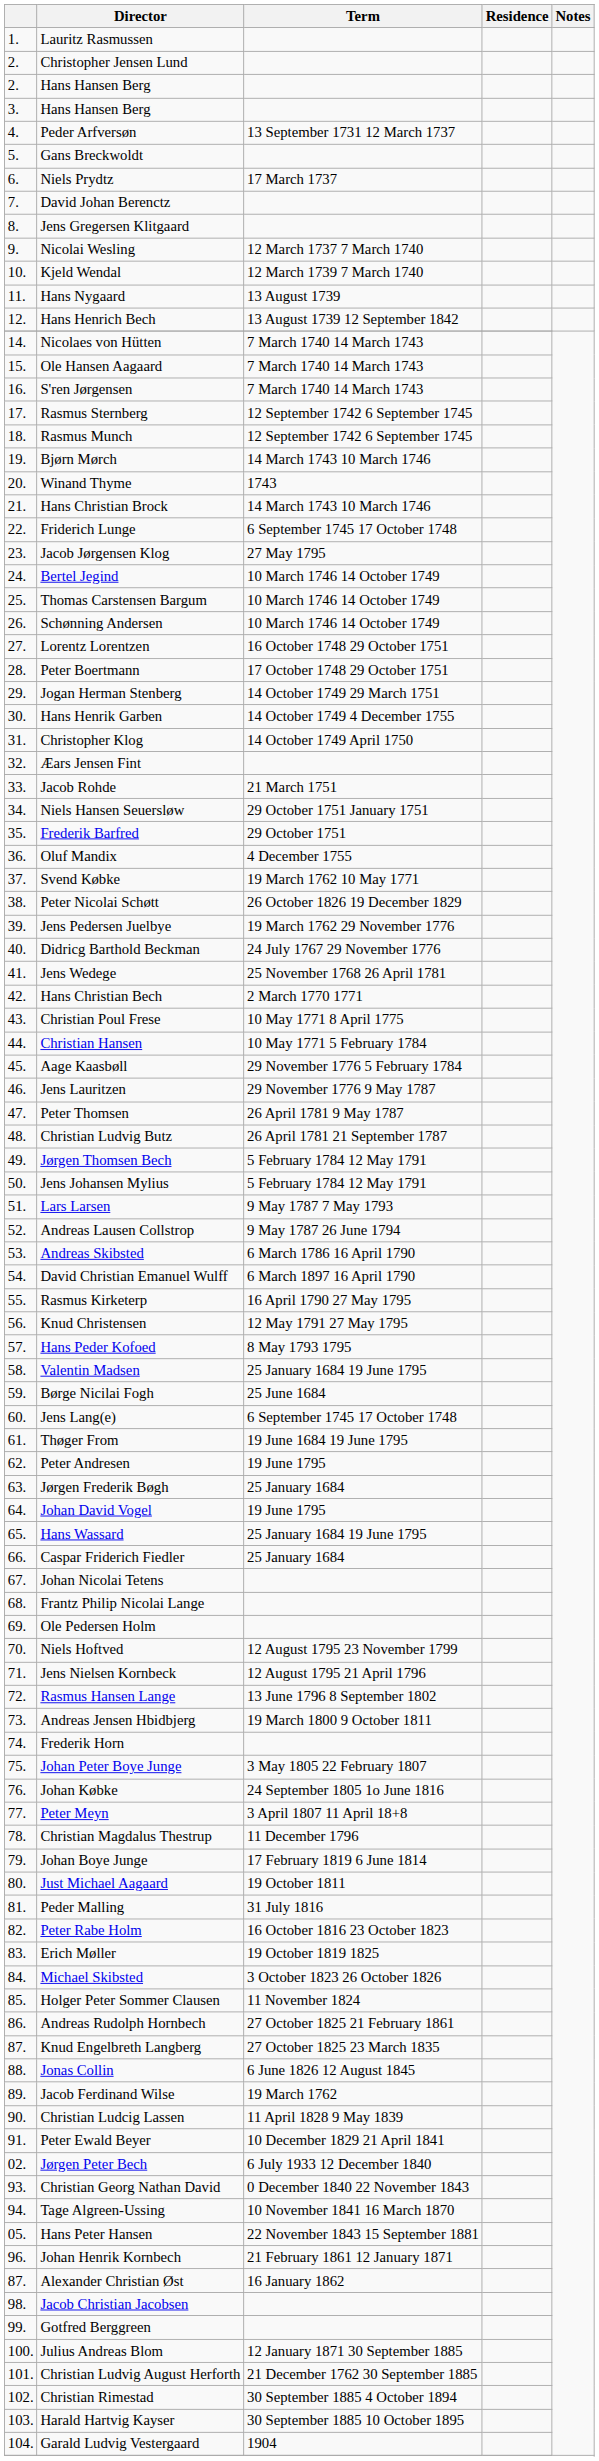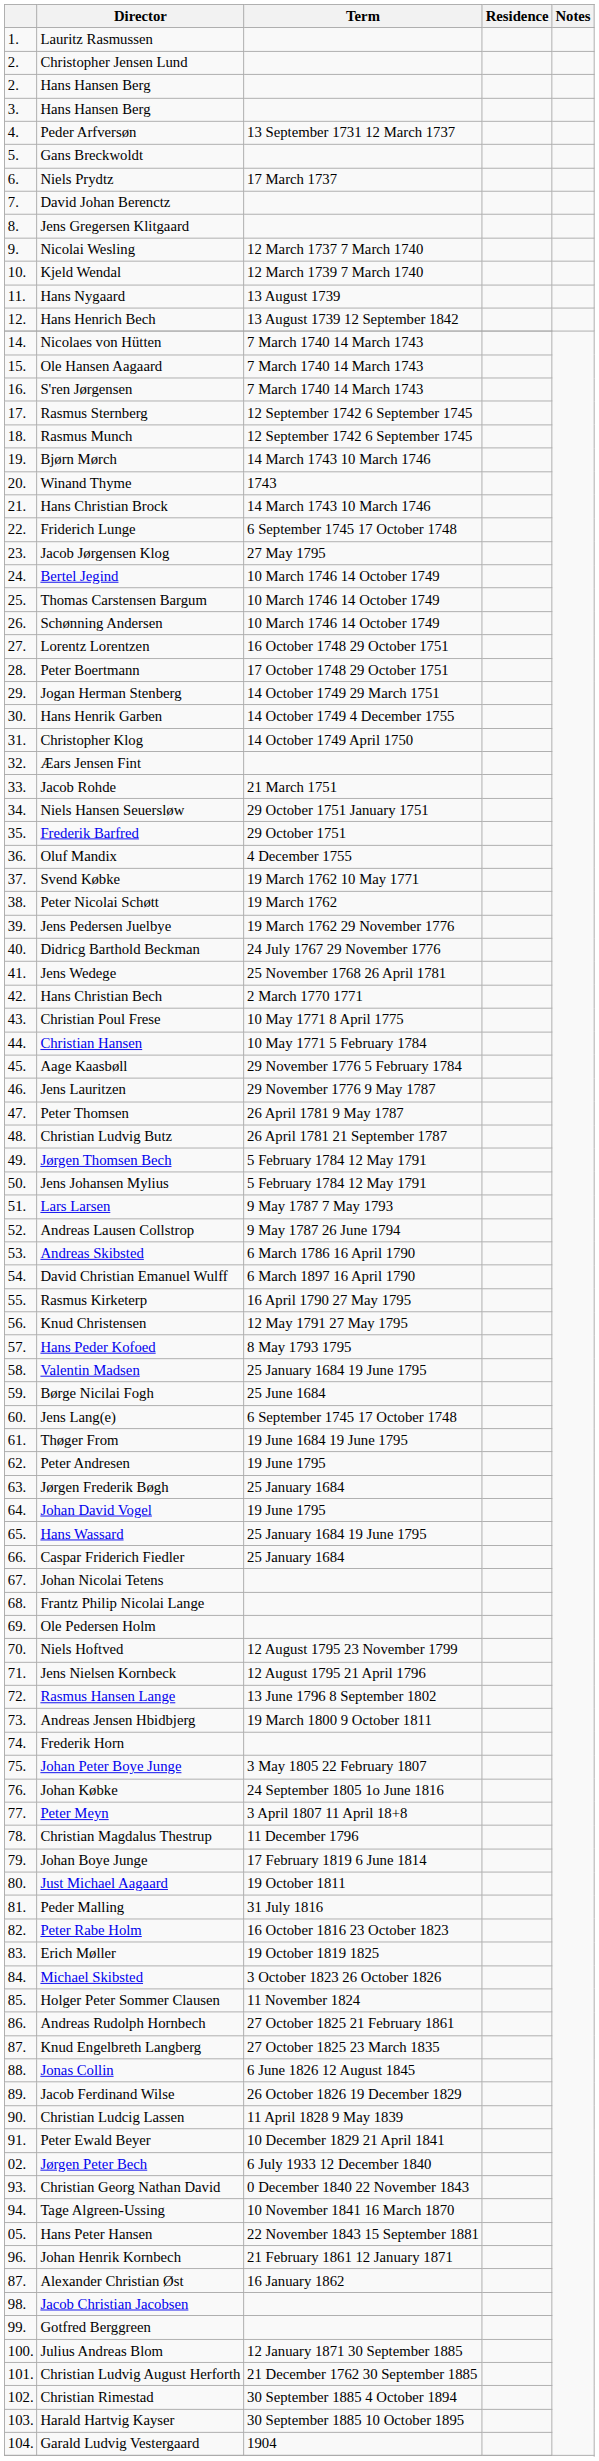(354, 903) 26 October 1826 19 December 1829 -> (292, 903) 19 March 1762
(292, 2093) 19 March 1762 -> (354, 2093) 26 October 1826 19 December 1829
